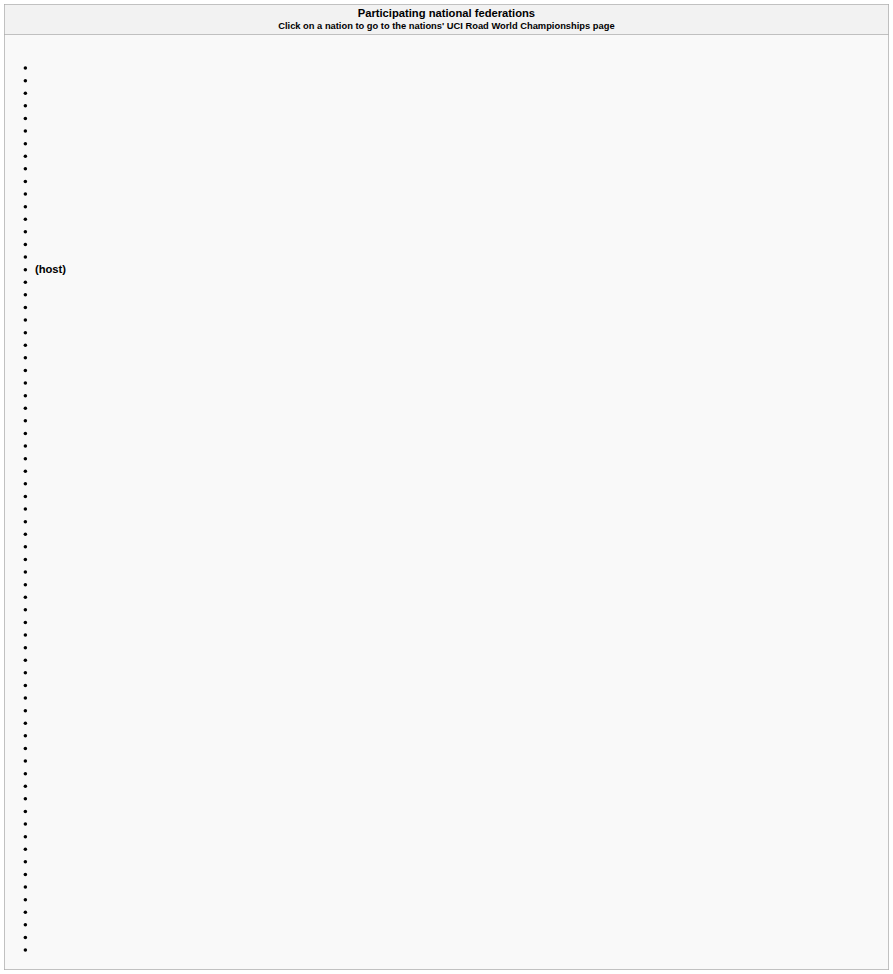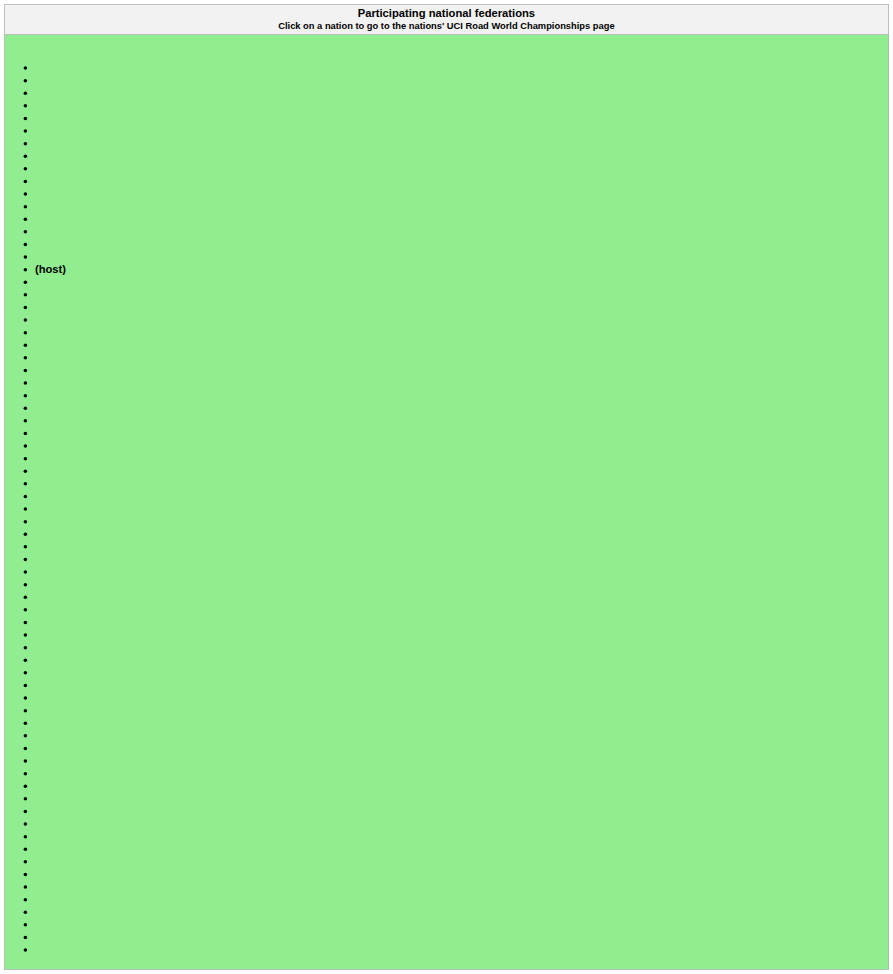(446, 508) no background -> (446, 508) lightgreen background
